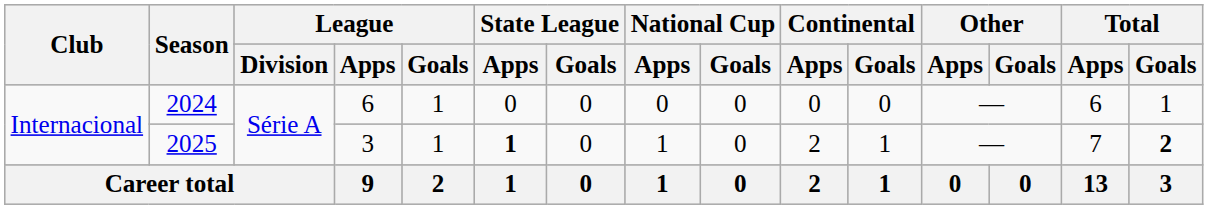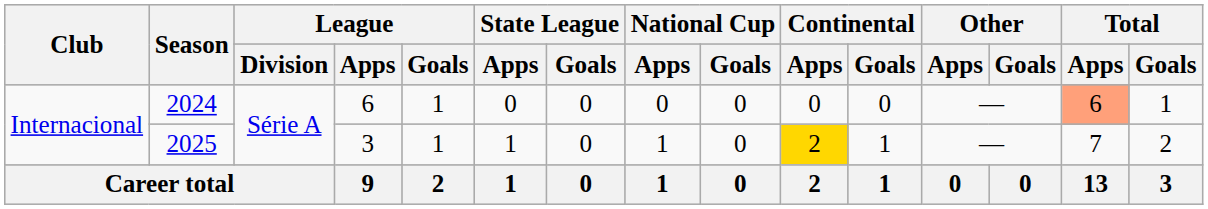(1095, 104) no background -> (1095, 104) lightsalmon background
(511, 143) bold -> (511, 143) normal
(815, 143) no background -> (815, 143) gold background
(1166, 143) bold -> (1166, 143) normal
